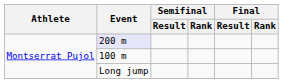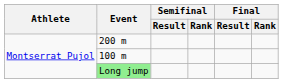(113, 42) lavender background -> (113, 42) no background
(124, 71) no background -> (124, 71) lightgreen background
